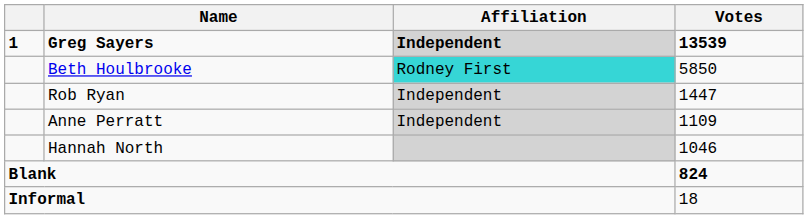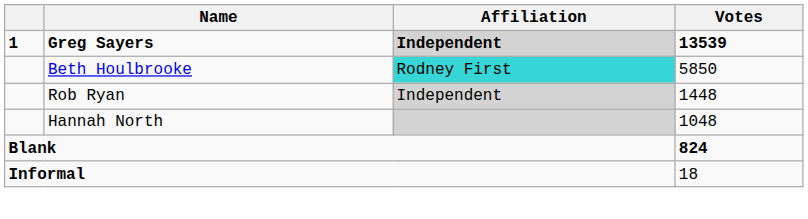(698, 96) 1447 -> (698, 96) 1448
- row: (106, 122)
(698, 148) 1046 -> (698, 122) 1048
